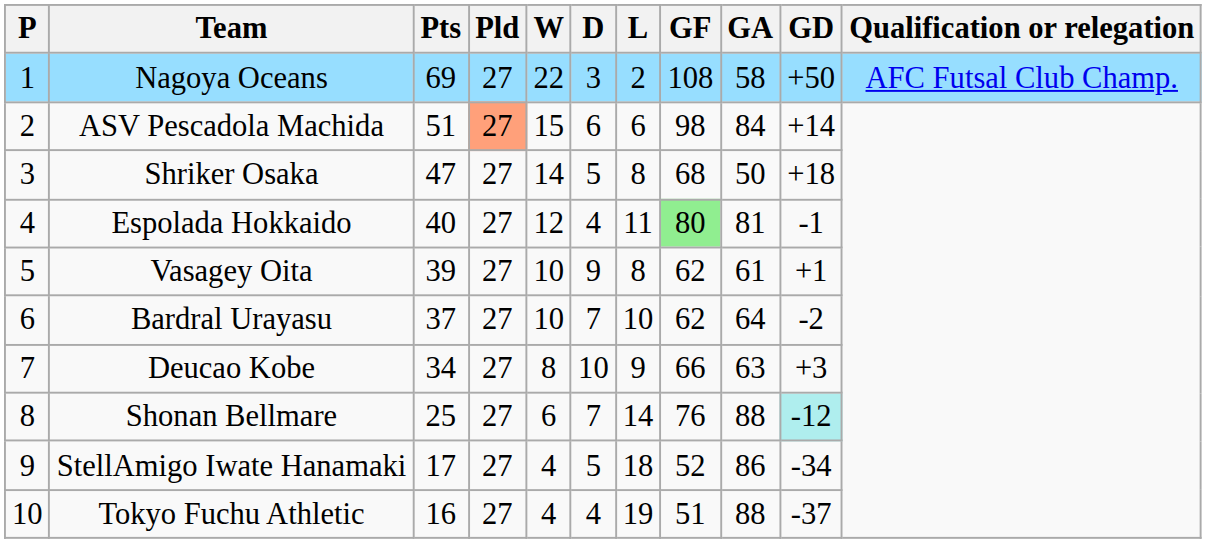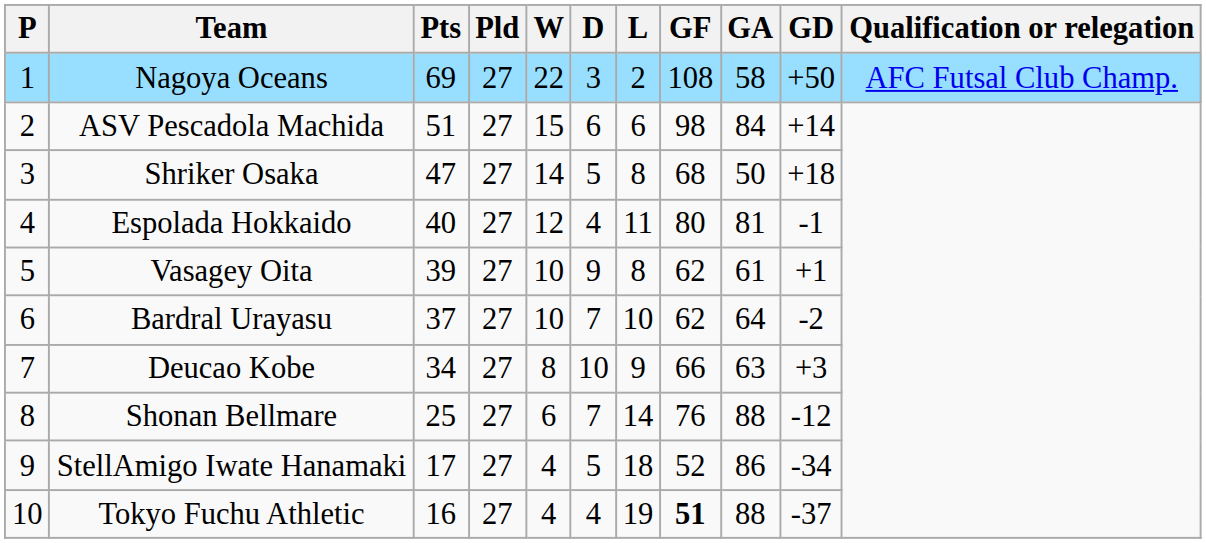(497, 125) lightsalmon background -> (497, 125) no background
(690, 222) lightgreen background -> (690, 222) no background
(811, 416) paleturquoise background -> (811, 416) no background
(690, 513) normal -> (690, 513) bold
